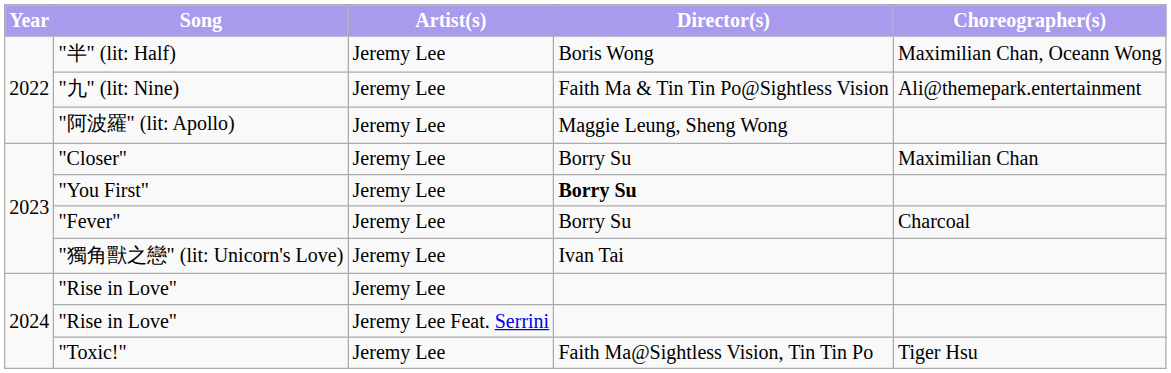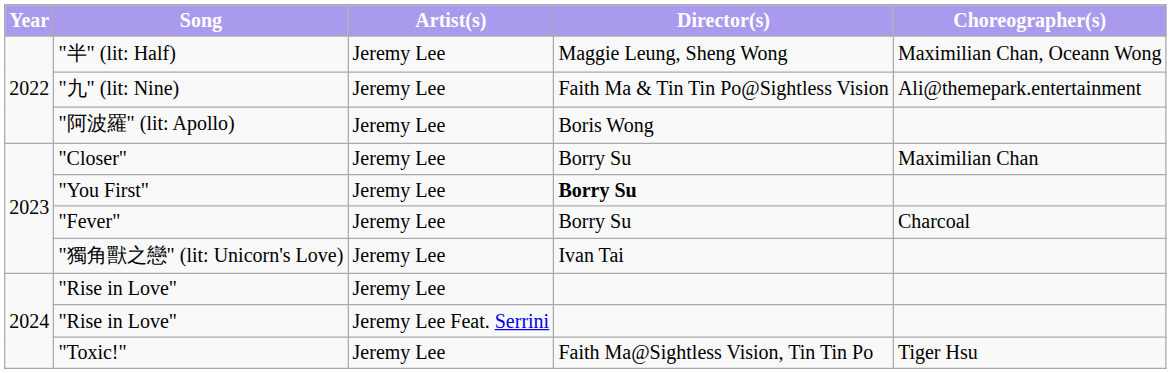(606, 53) Boris Wong -> (673, 53) Maggie Leung, Sheng Wong
(673, 124) Maggie Leung, Sheng Wong -> (606, 124) Boris Wong
